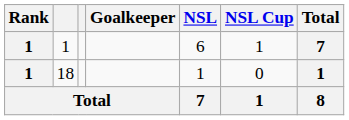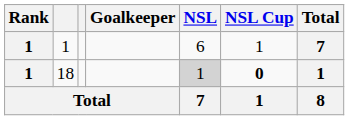(200, 73) no background -> (200, 73) lightgrey background
(259, 73) normal -> (259, 73) bold
